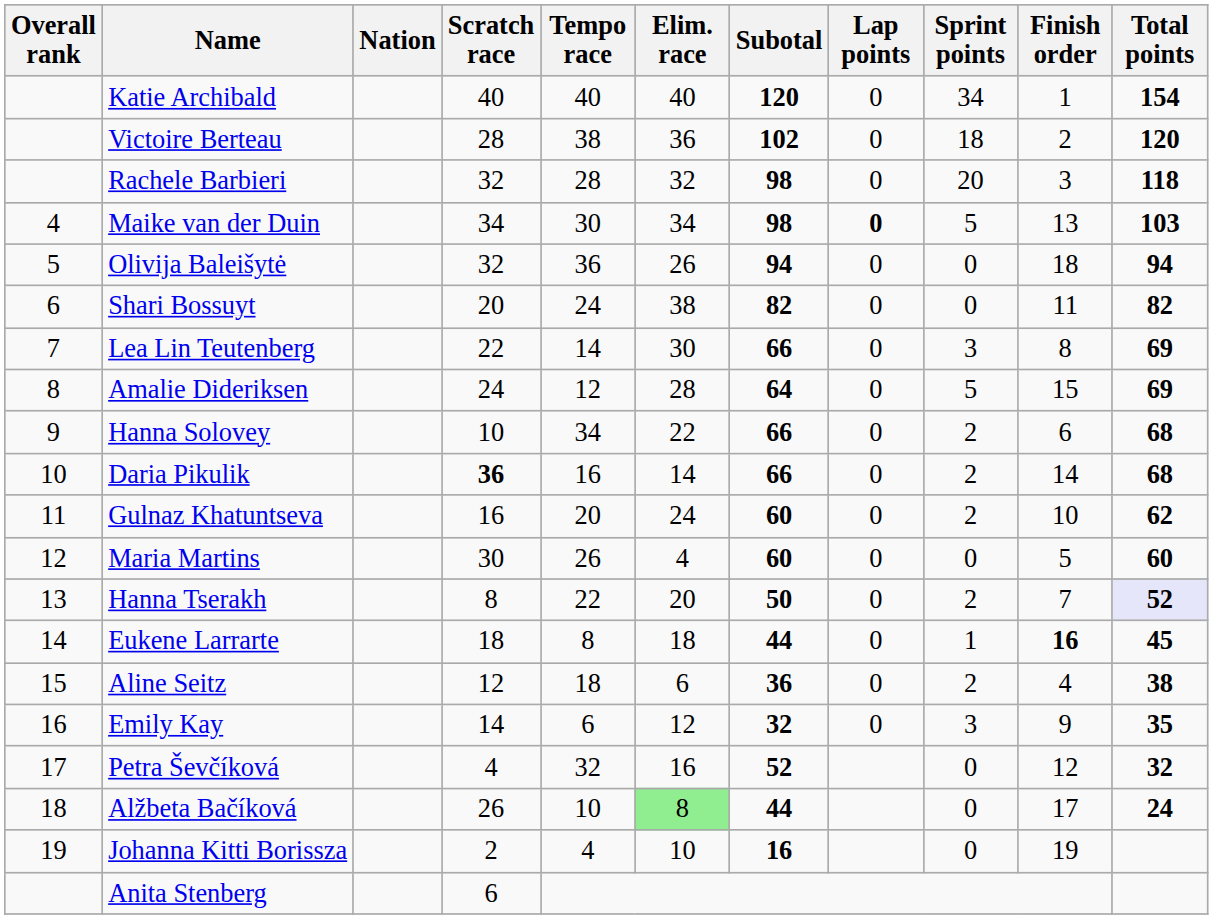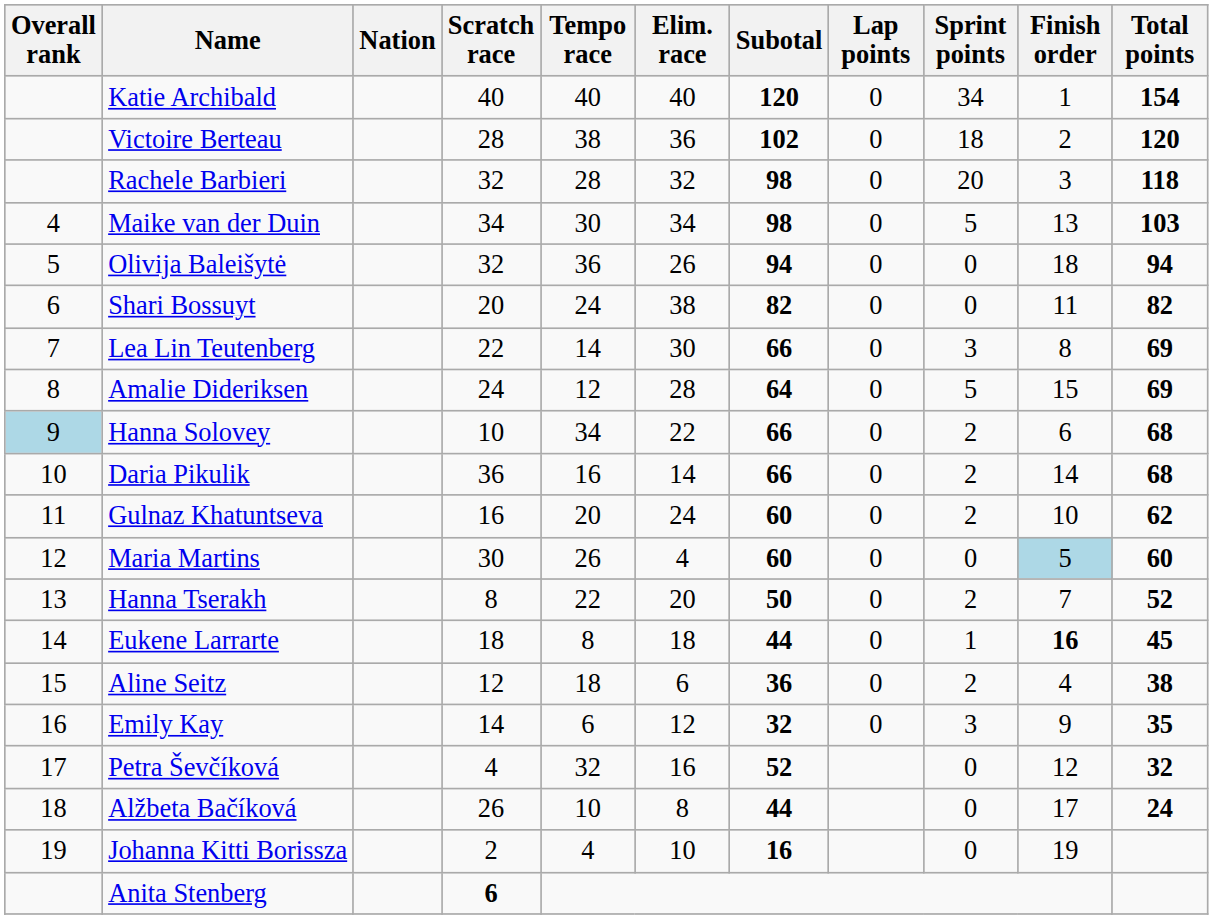(876, 222) bold -> (876, 222) normal
(53, 431) no background -> (53, 431) lightblue background
(491, 473) bold -> (491, 473) normal
(1065, 557) no background -> (1065, 557) lightblue background
(1160, 599) lavender background -> (1160, 599) no background
(682, 808) lightgreen background -> (682, 808) no background
(491, 892) normal -> (491, 892) bold
